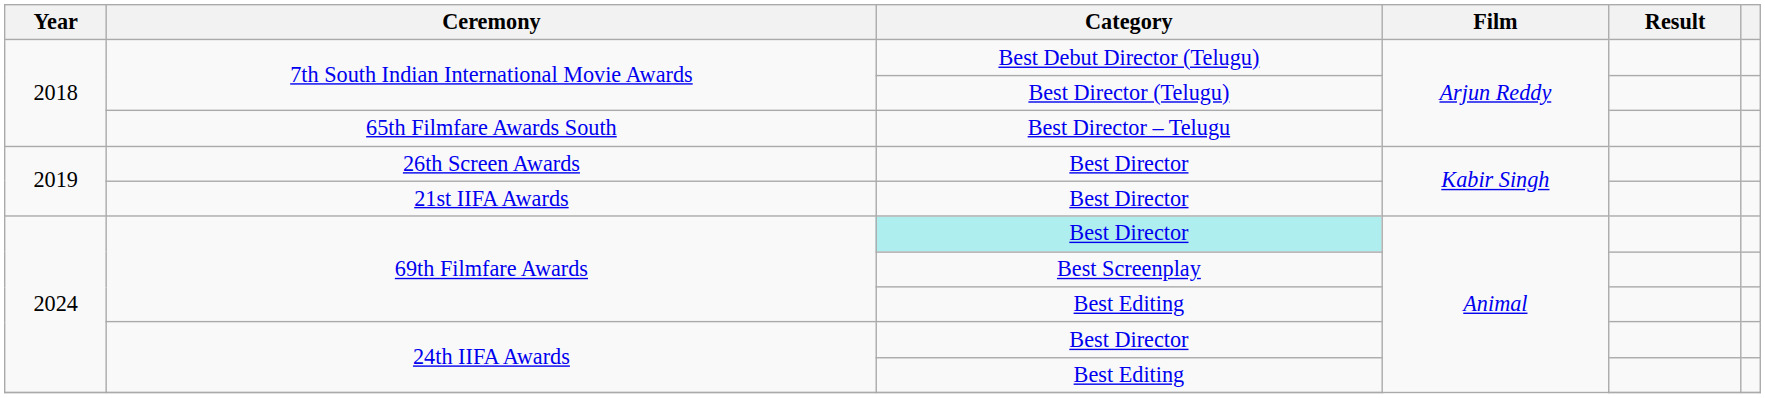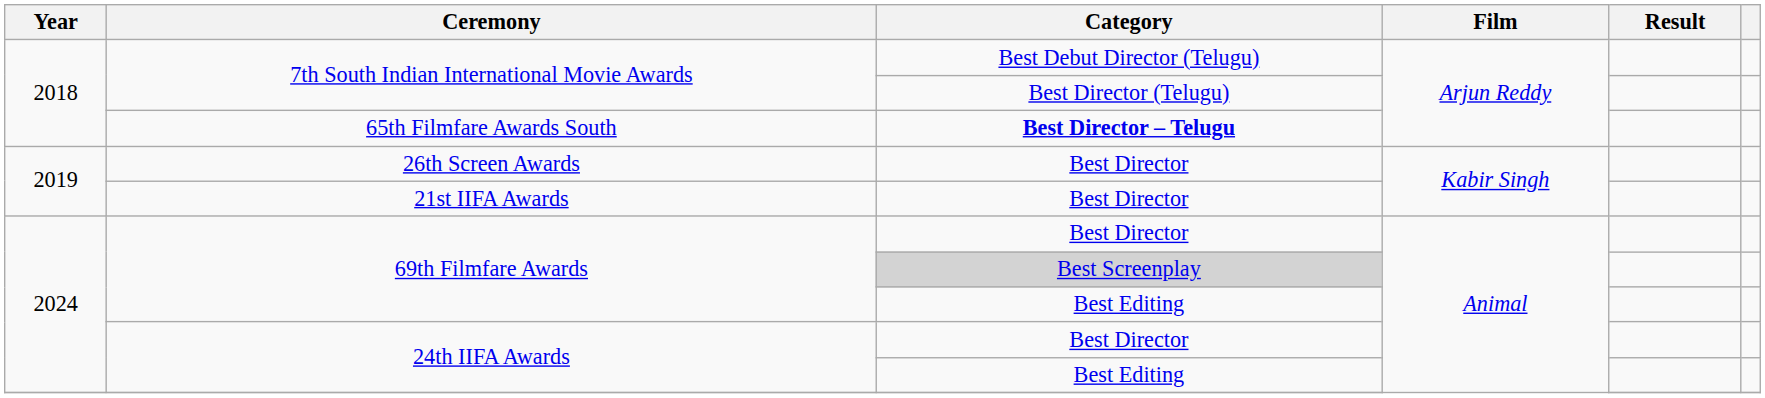(1129, 127) normal -> (1129, 127) bold
(1129, 233) paleturquoise background -> (1129, 233) no background
(1129, 269) no background -> (1129, 269) lightgrey background
